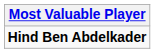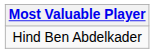(77, 37) bold -> (77, 37) normal
